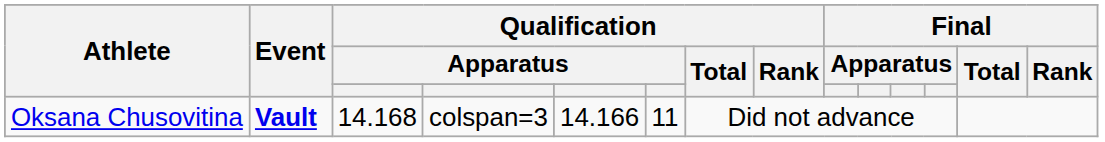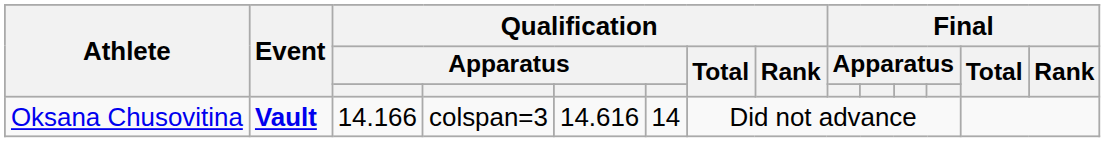(377, 117) 14.168 -> (377, 117) 14.166
(600, 117) 14.166 -> (600, 117) 14.616
(665, 117) 11 -> (666, 117) 14
